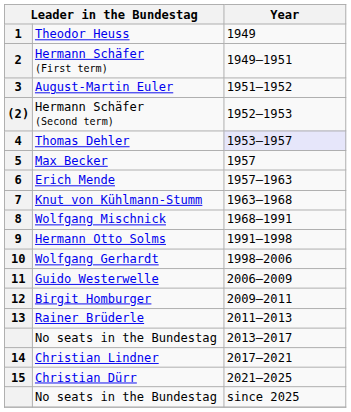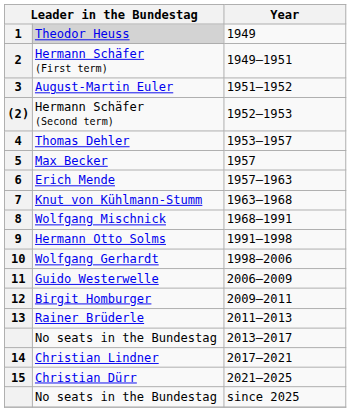(82, 34) no background -> (82, 34) lightgrey background
(259, 141) lavender background -> (259, 141) no background
